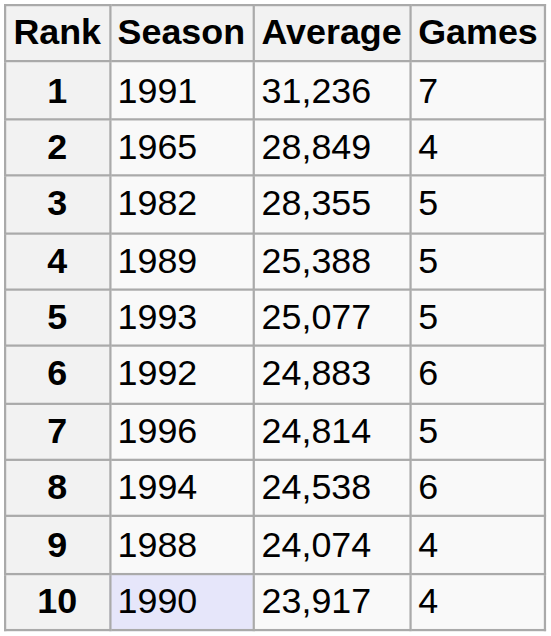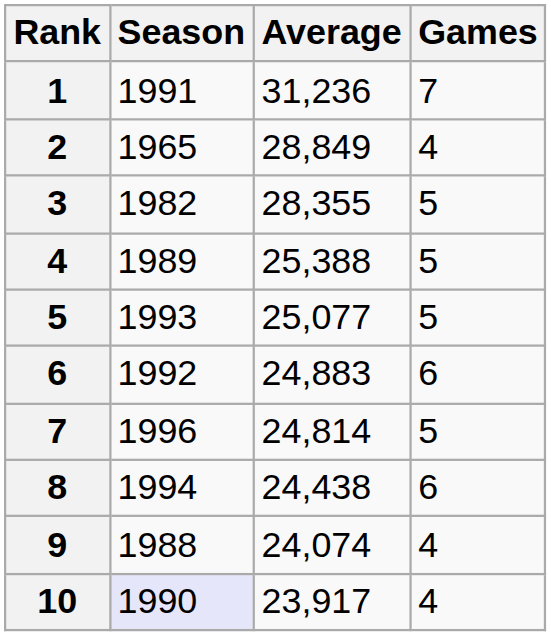(316, 487) 24,538 -> (316, 487) 24,438
